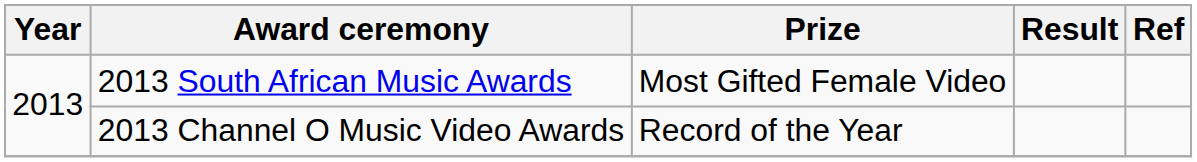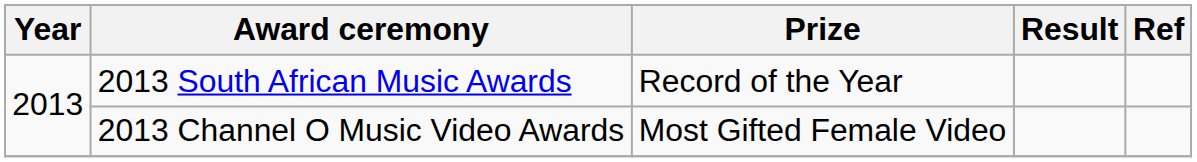(823, 80) Most Gifted Female Video -> (771, 80) Record of the Year
(771, 130) Record of the Year -> (823, 130) Most Gifted Female Video
